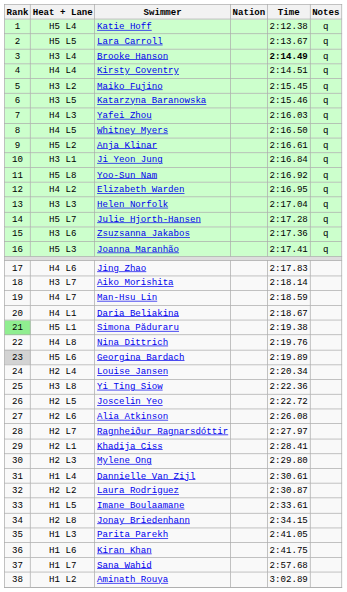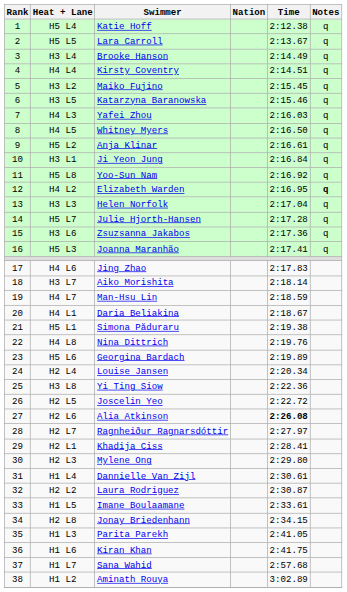(289, 56) bold -> (289, 56) normal
(326, 190) normal -> (326, 190) bold
(17, 328) lightgreen background -> (17, 328) no background
(17, 357) lightgrey background -> (17, 357) no background
(289, 417) normal -> (289, 417) bold
